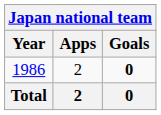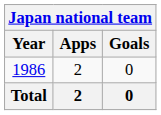(129, 69) bold -> (129, 69) normal
